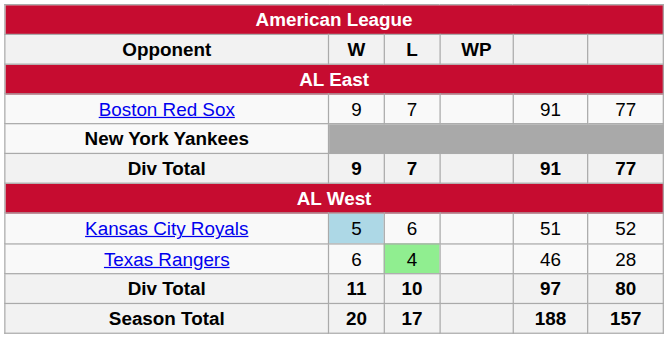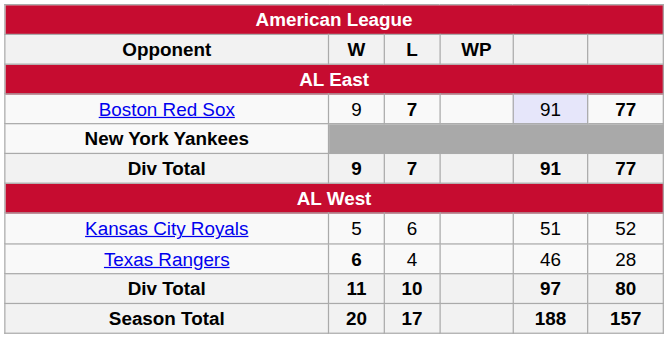(412, 109) normal -> (412, 109) bold
(551, 109) no background -> (551, 109) lavender background
(626, 109) normal -> (626, 109) bold
(356, 229) lightblue background -> (356, 229) no background
(356, 258) normal -> (356, 258) bold
(412, 258) lightgreen background -> (412, 258) no background
